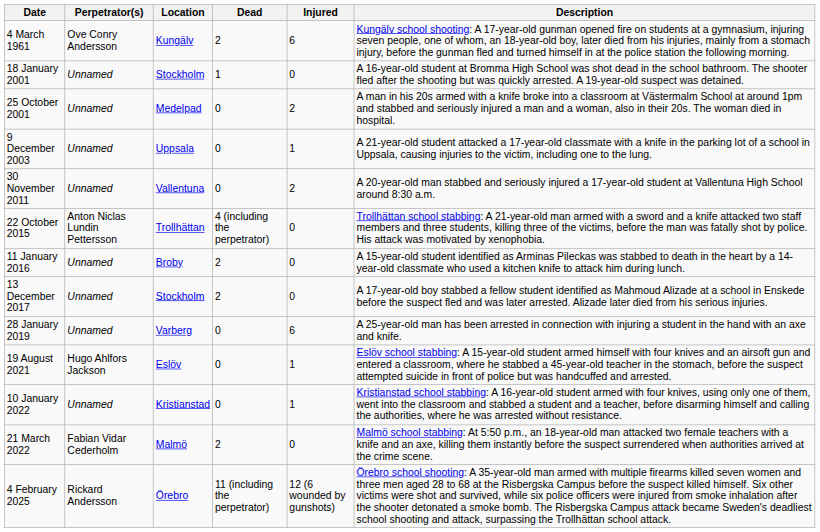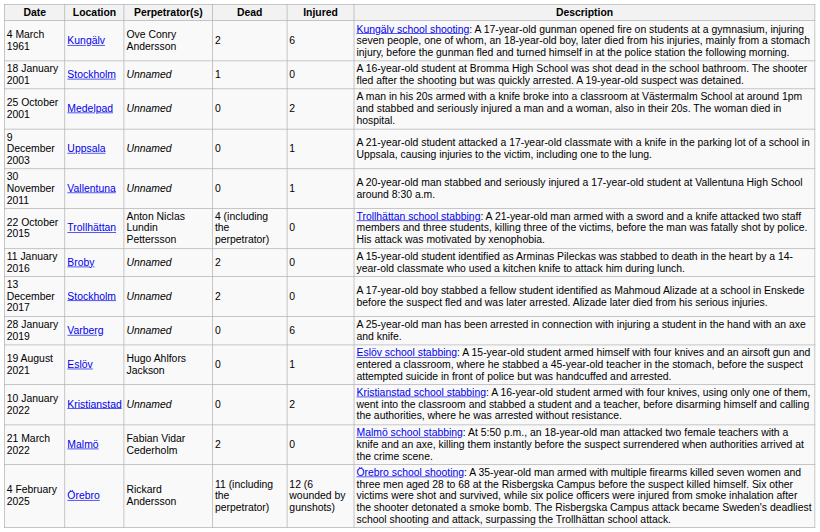columns swapped: (183, 12) <-> (109, 12)
(292, 188) 2 -> (292, 188) 1
(292, 404) 1 -> (292, 404) 2
